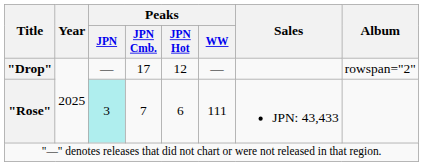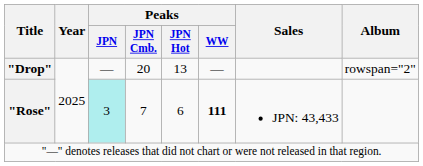(143, 68) 17 -> (143, 68) 20
(180, 68) 12 -> (180, 68) 13
(217, 111) normal -> (217, 111) bold
